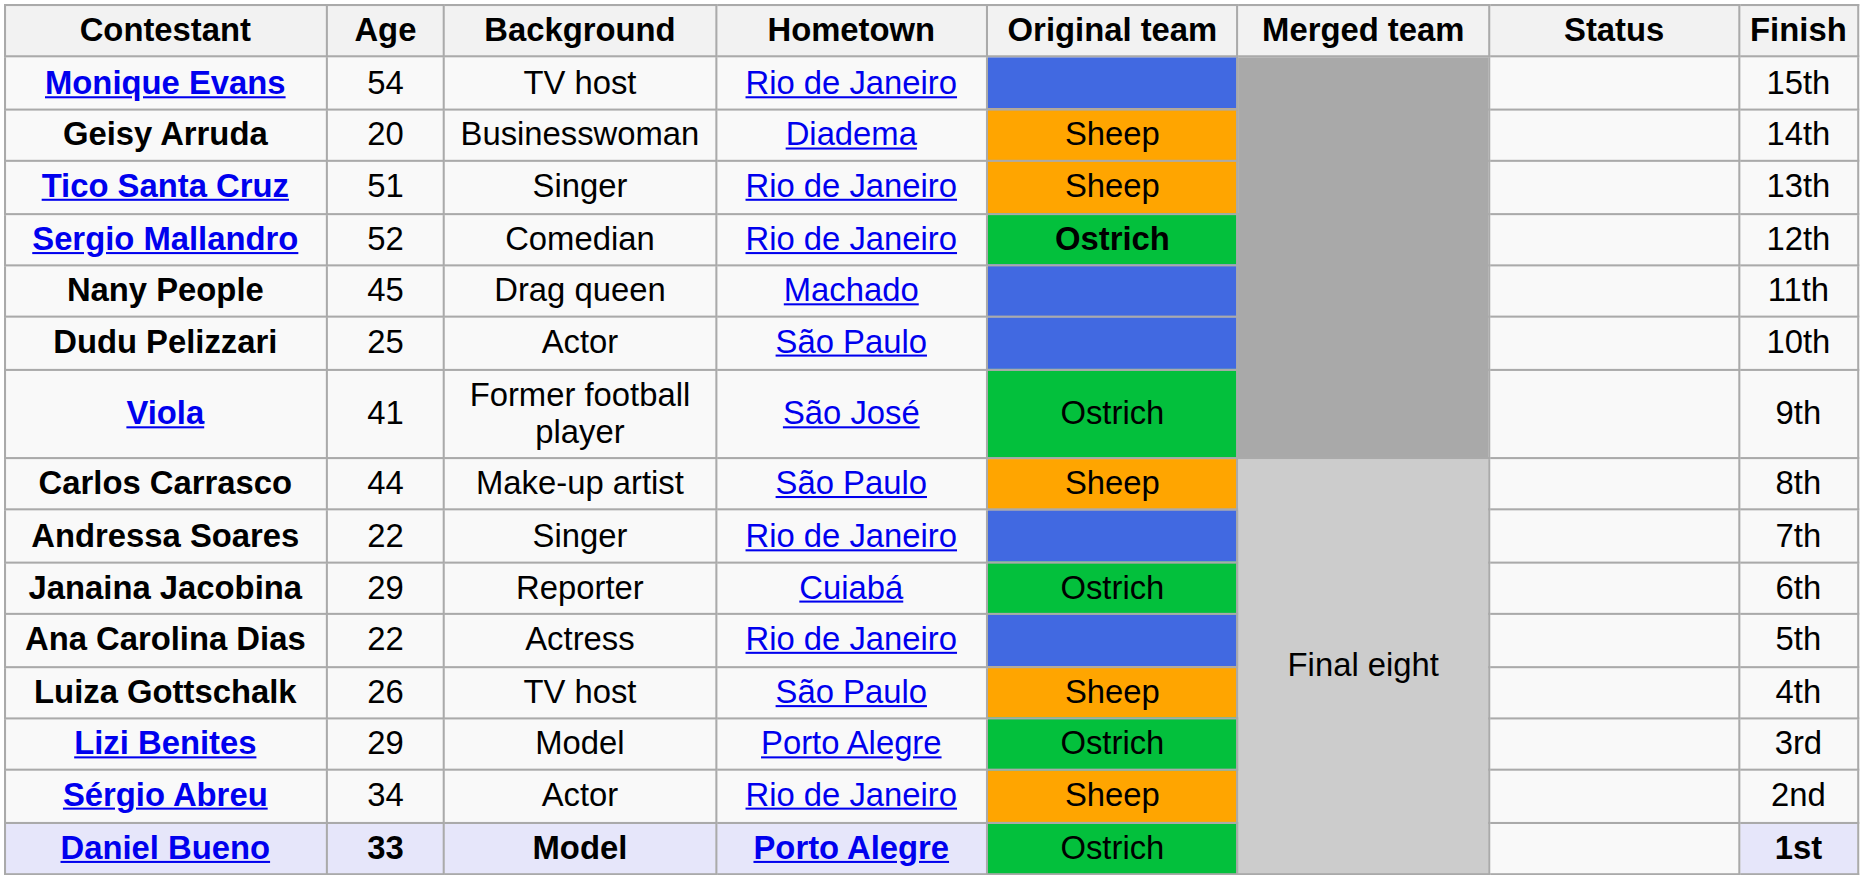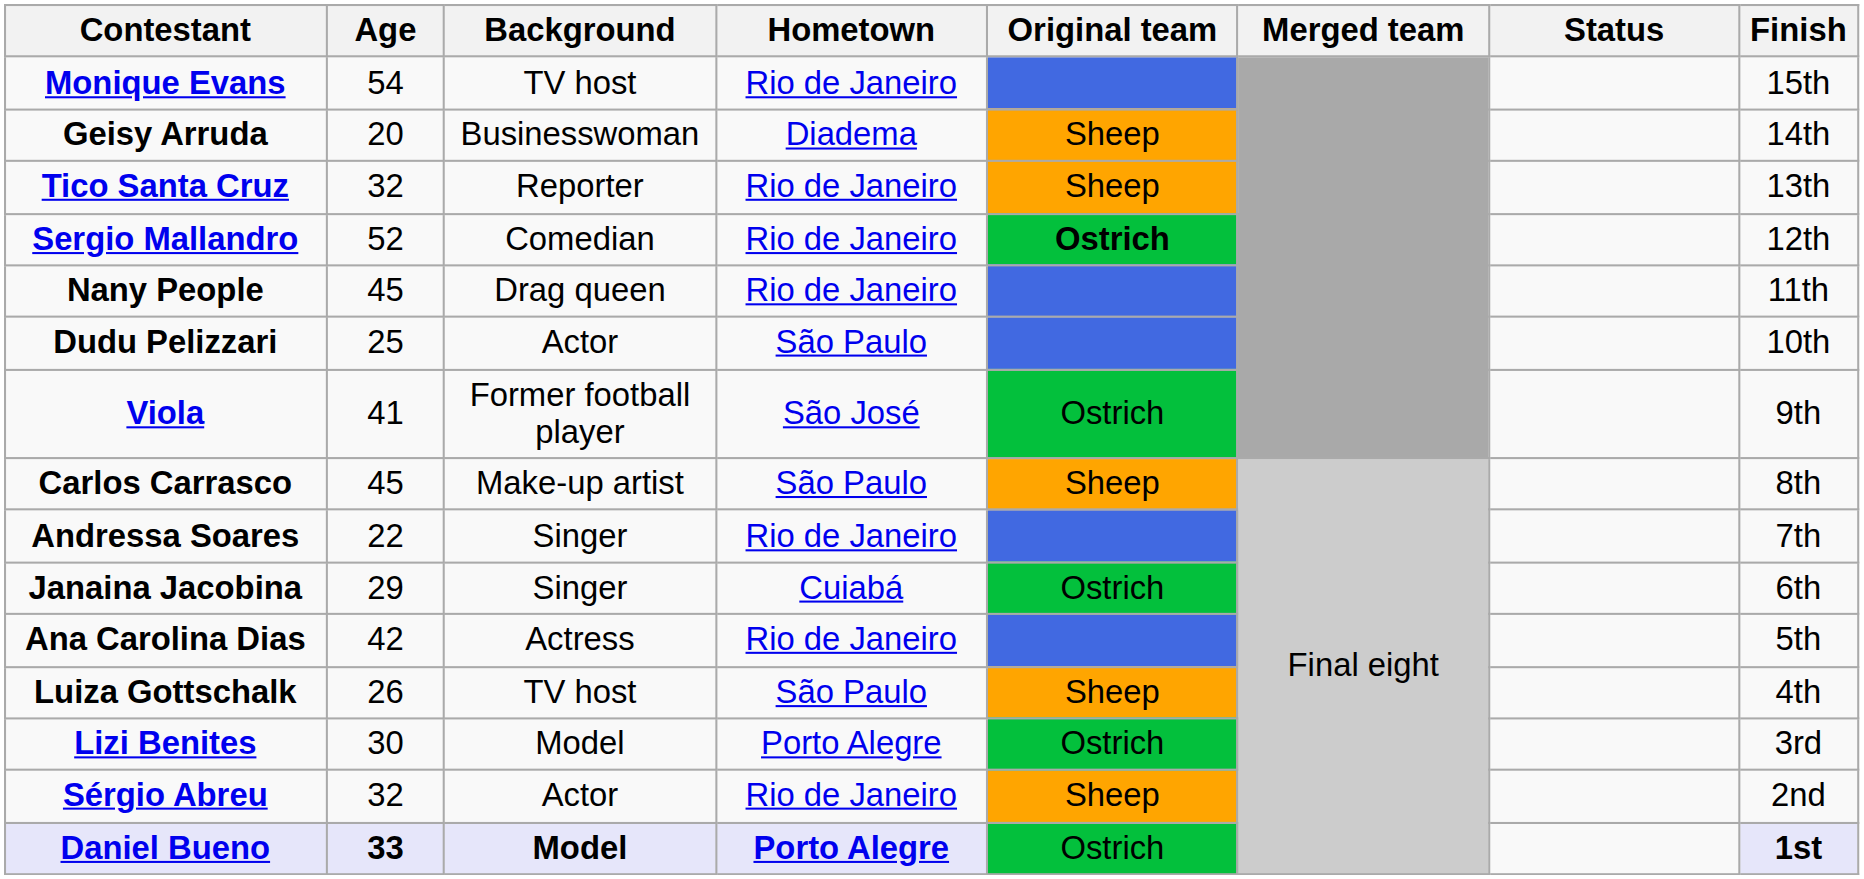(385, 186) 51 -> (385, 186) 32
(580, 186) Singer -> (580, 186) Reporter
(851, 290) Machado -> (851, 290) Rio de Janeiro
(385, 483) 44 -> (385, 483) 45
(580, 587) Reporter -> (580, 587) Singer
(385, 639) 22 -> (385, 639) 42
(385, 743) 29 -> (385, 743) 30
(385, 795) 34 -> (385, 795) 32
